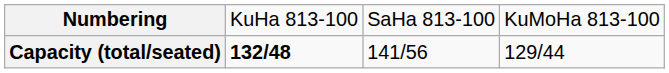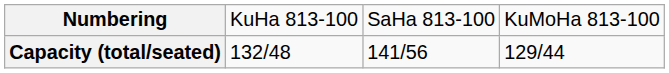(260, 51) bold -> (260, 51) normal
